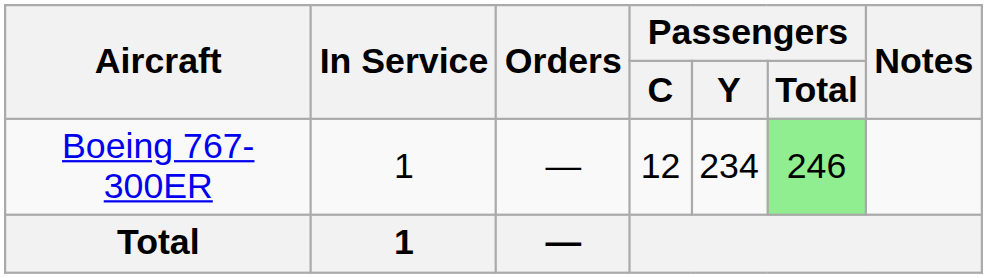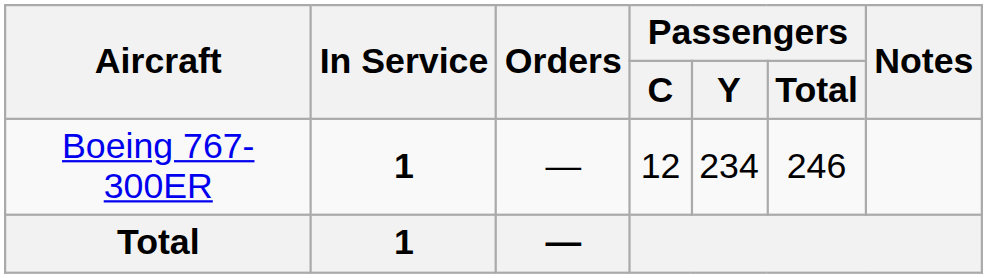(404, 166) normal -> (404, 166) bold
(817, 166) lightgreen background -> (817, 166) no background
